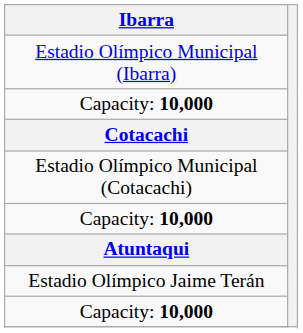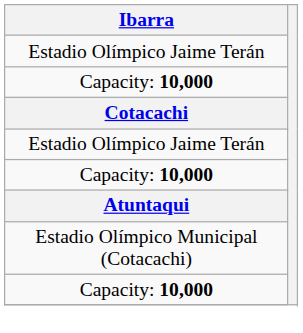(146, 61) Estadio Olímpico Municipal (Ibarra) -> (146, 50) Estadio Olímpico Jaime Terán
(146, 176) Estadio Olímpico Municipal (Cotacachi) -> (146, 143) Estadio Olímpico Jaime Terán
(146, 280) Estadio Olímpico Jaime Terán -> (146, 247) Estadio Olímpico Municipal (Cotacachi)
